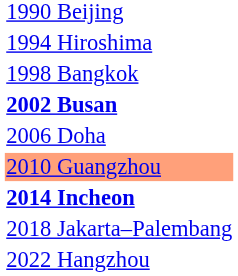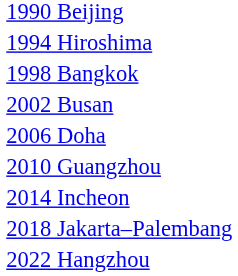(62, 104) bold -> (60, 104) normal
(84, 166) lightsalmon background -> (84, 166) no background
(70, 197) bold -> (68, 197) normal
